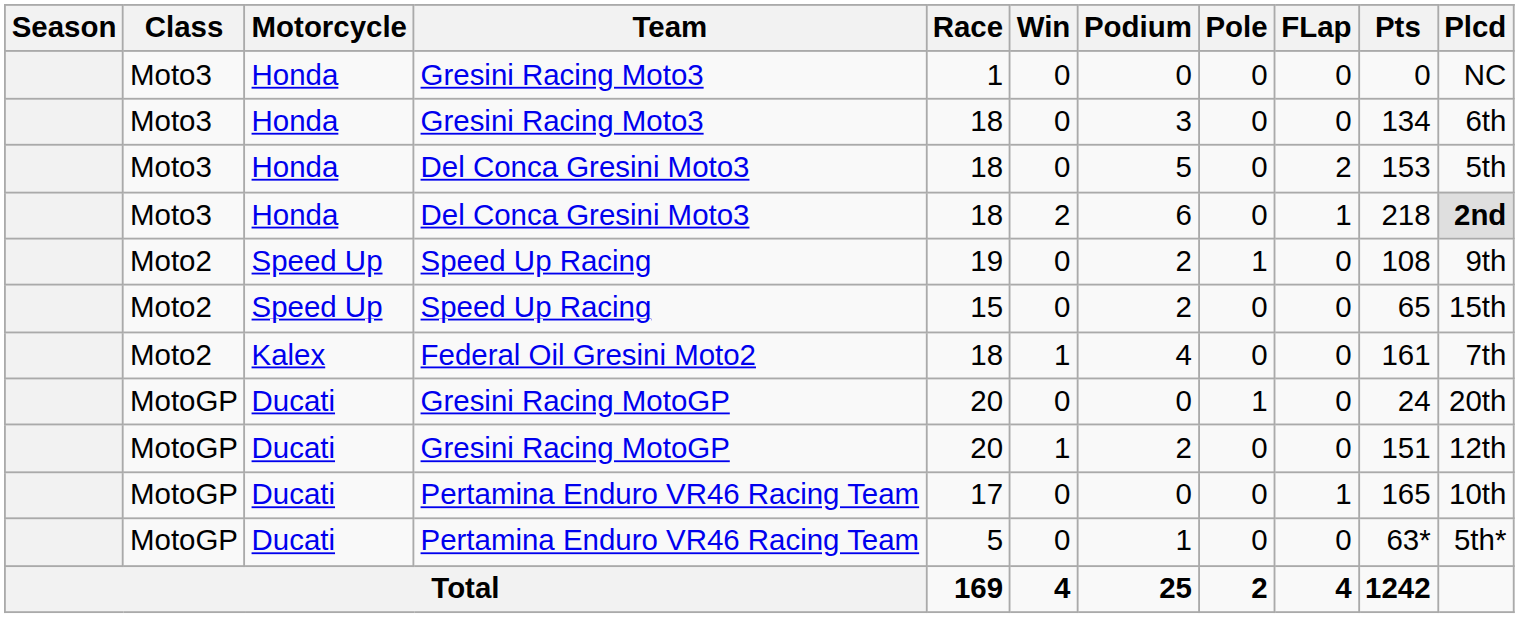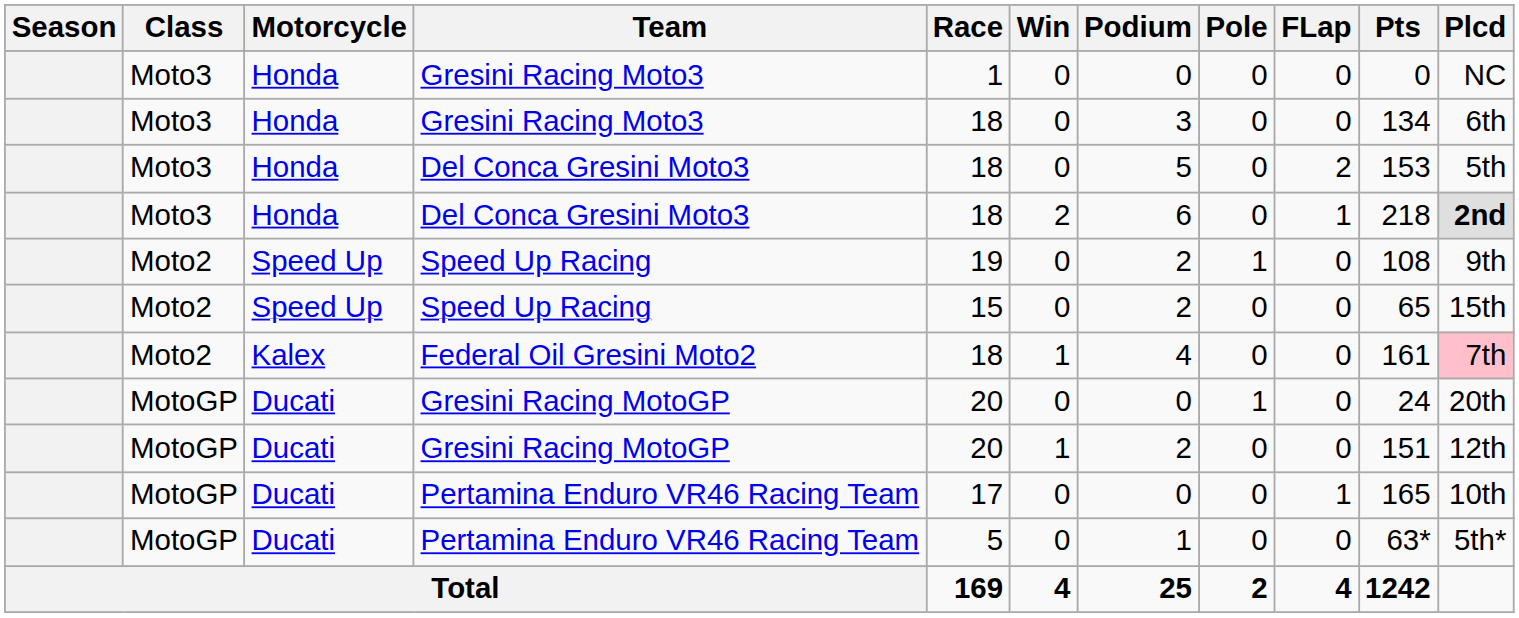(1486, 354) no background -> (1486, 354) pink background
